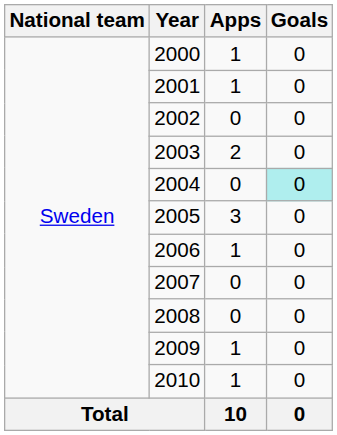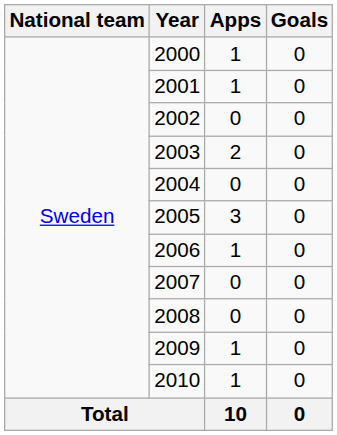(299, 184) paleturquoise background -> (299, 184) no background
